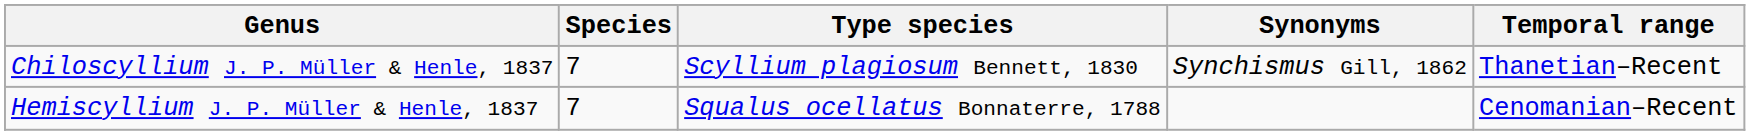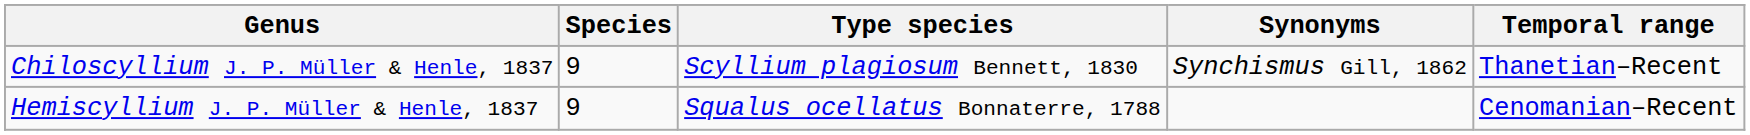(573, 67) 7 -> (573, 67) 9
(573, 108) 7 -> (573, 108) 9
